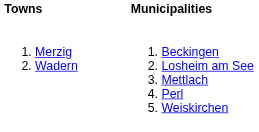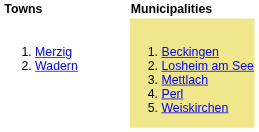(192, 80) no background -> (192, 80) khaki background
